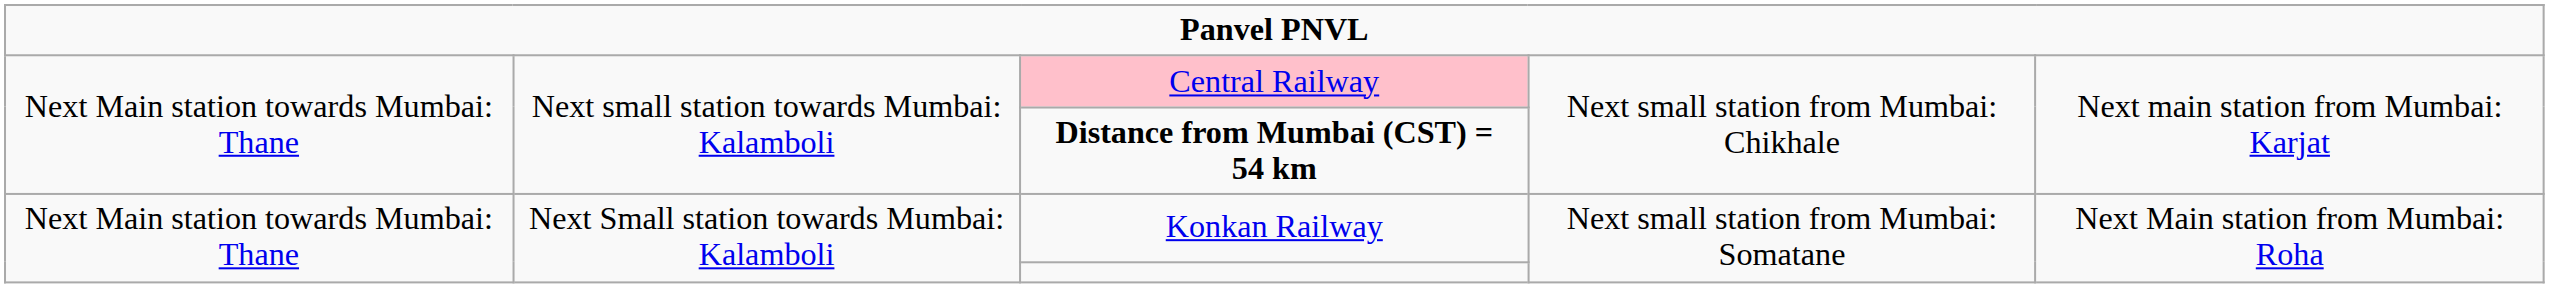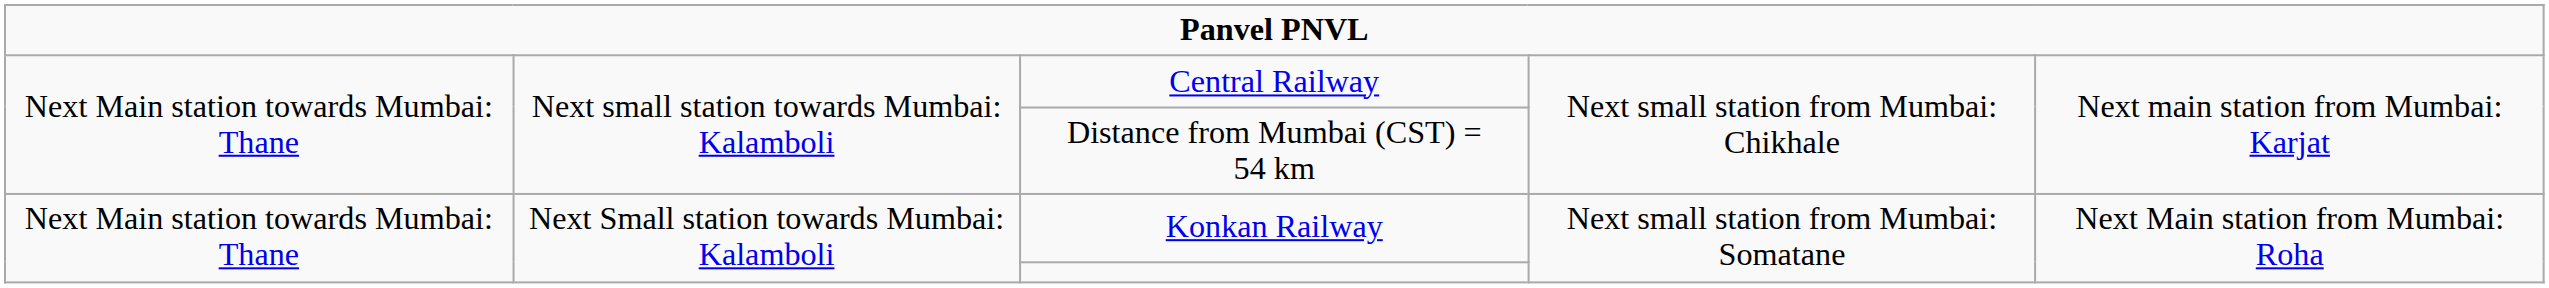(1274, 81) pink background -> (1274, 81) no background
(1274, 150) bold -> (1274, 150) normal
